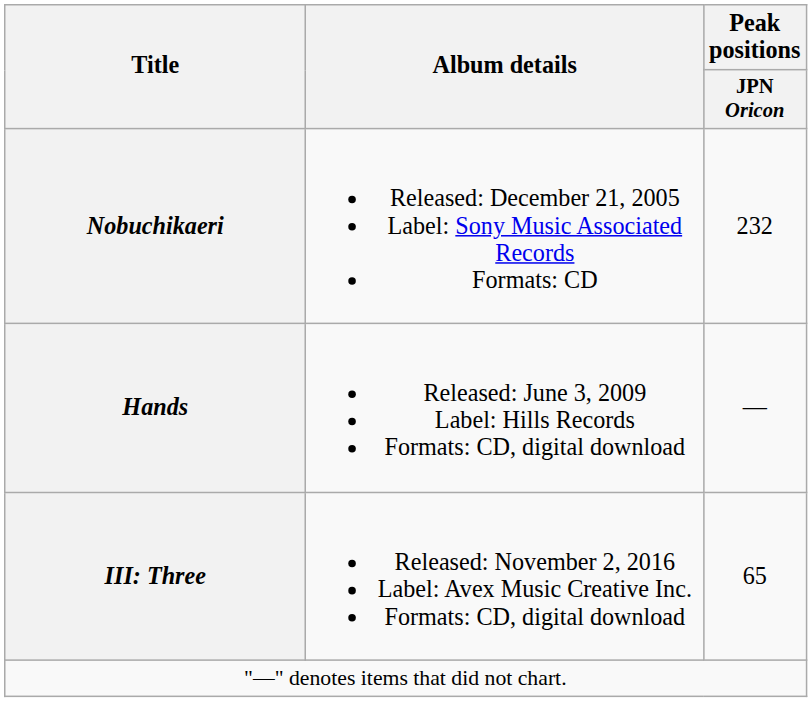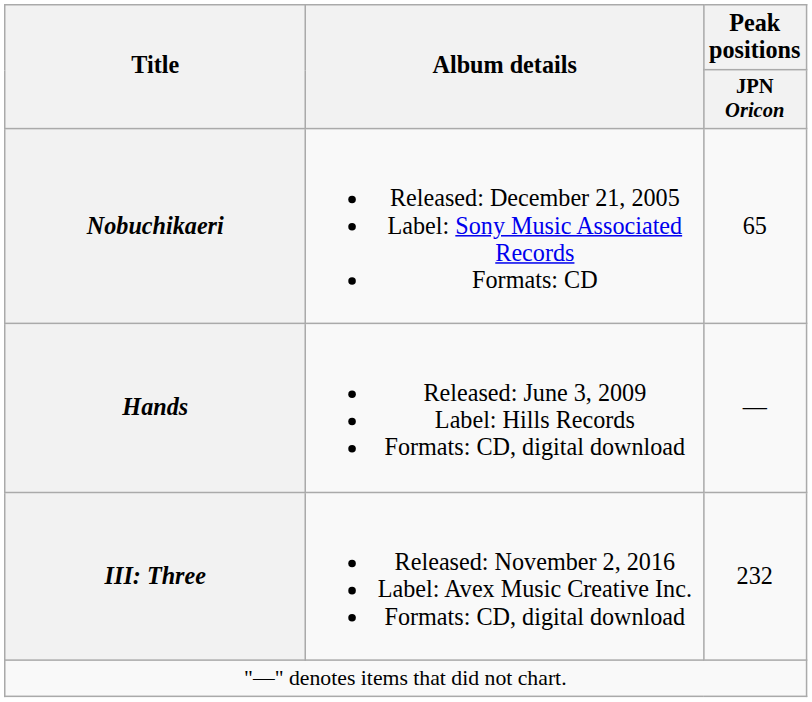(755, 225) 232 -> (755, 225) 65
(755, 575) 65 -> (755, 575) 232
